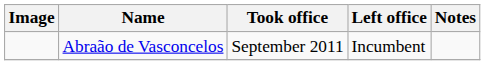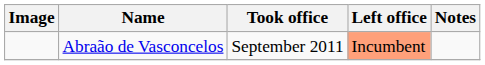(388, 45) no background -> (388, 45) lightsalmon background
